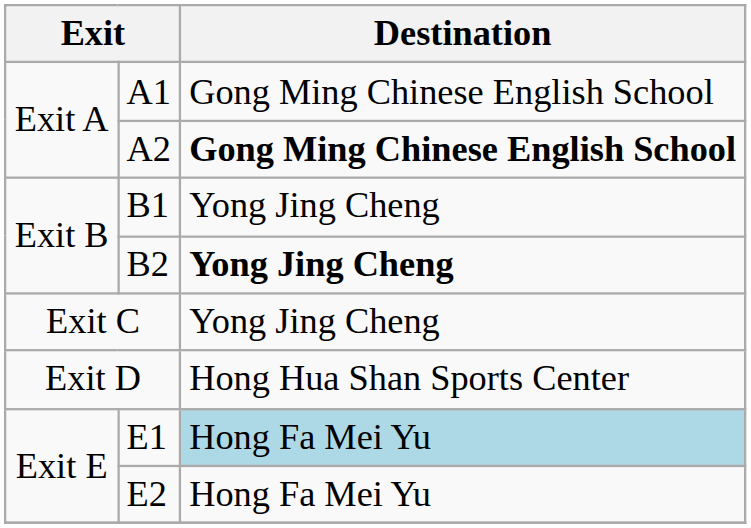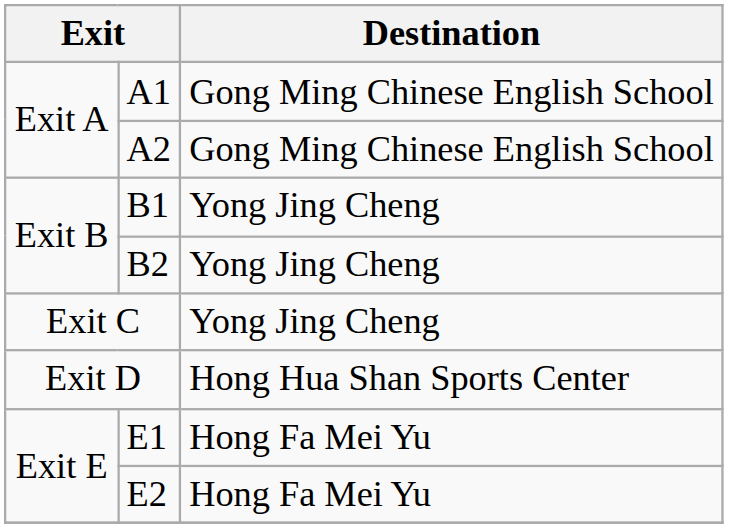(463, 148) bold -> (451, 148) normal
(321, 263) bold -> (314, 263) normal
(310, 436) lightblue background -> (310, 436) no background
